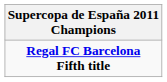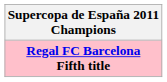(83, 58) no background -> (83, 58) pink background
